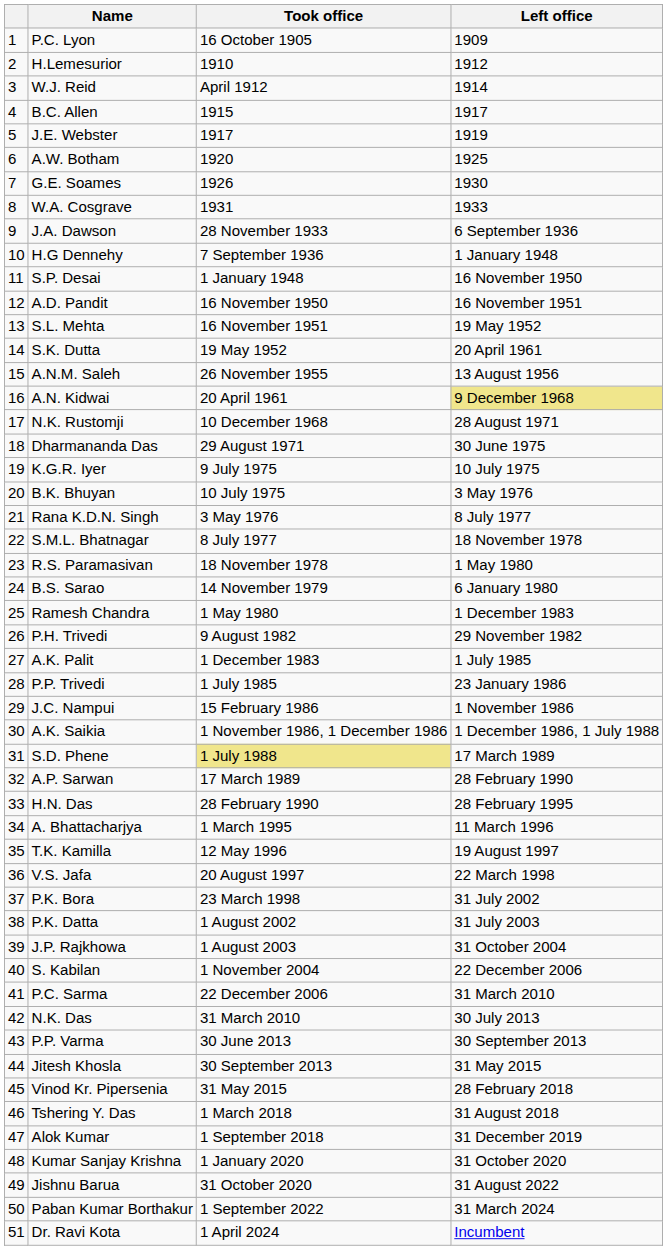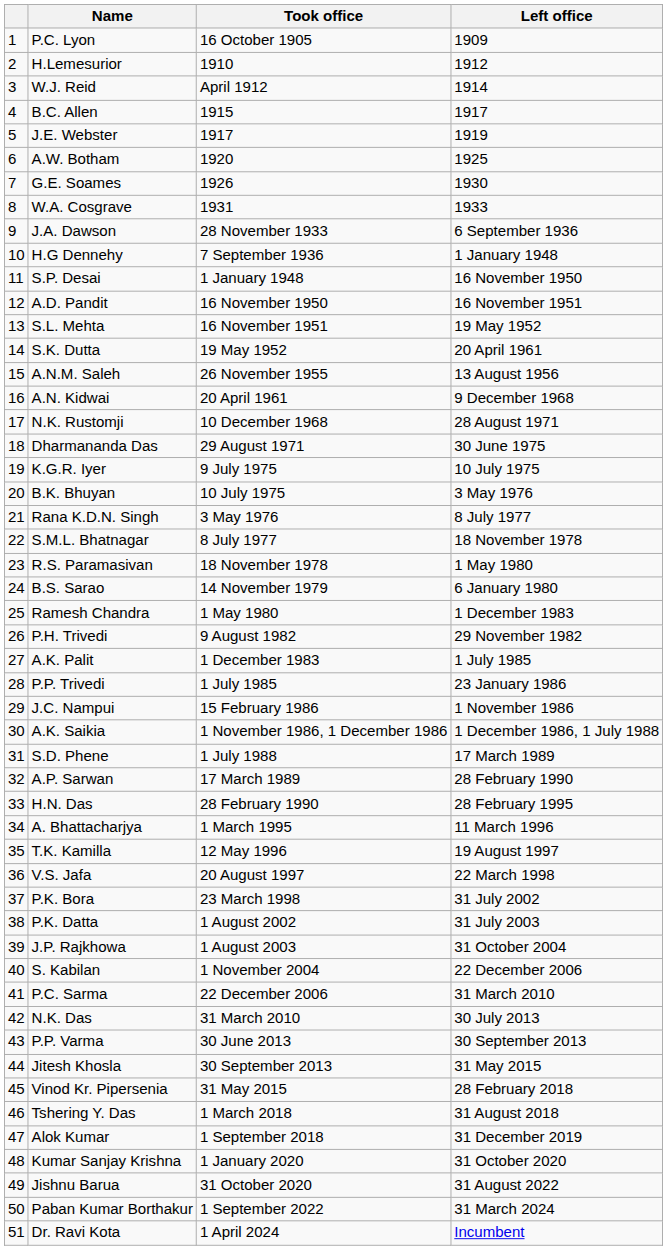(514, 398) khaki background -> (514, 398) no background
(238, 755) khaki background -> (238, 755) no background
